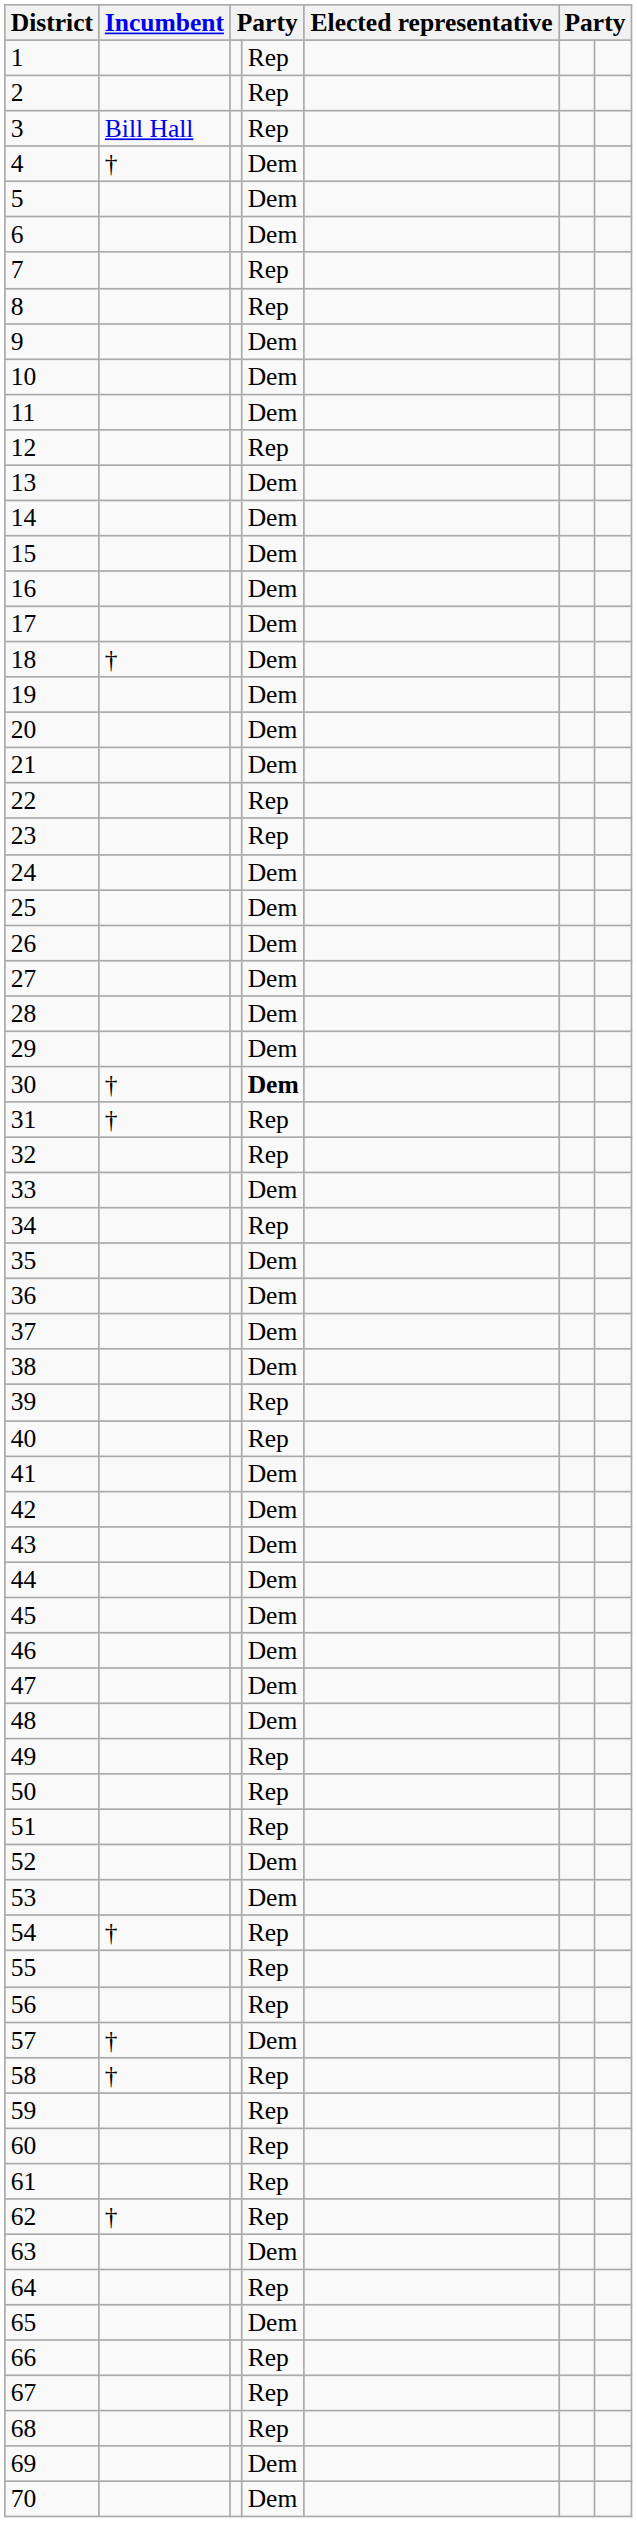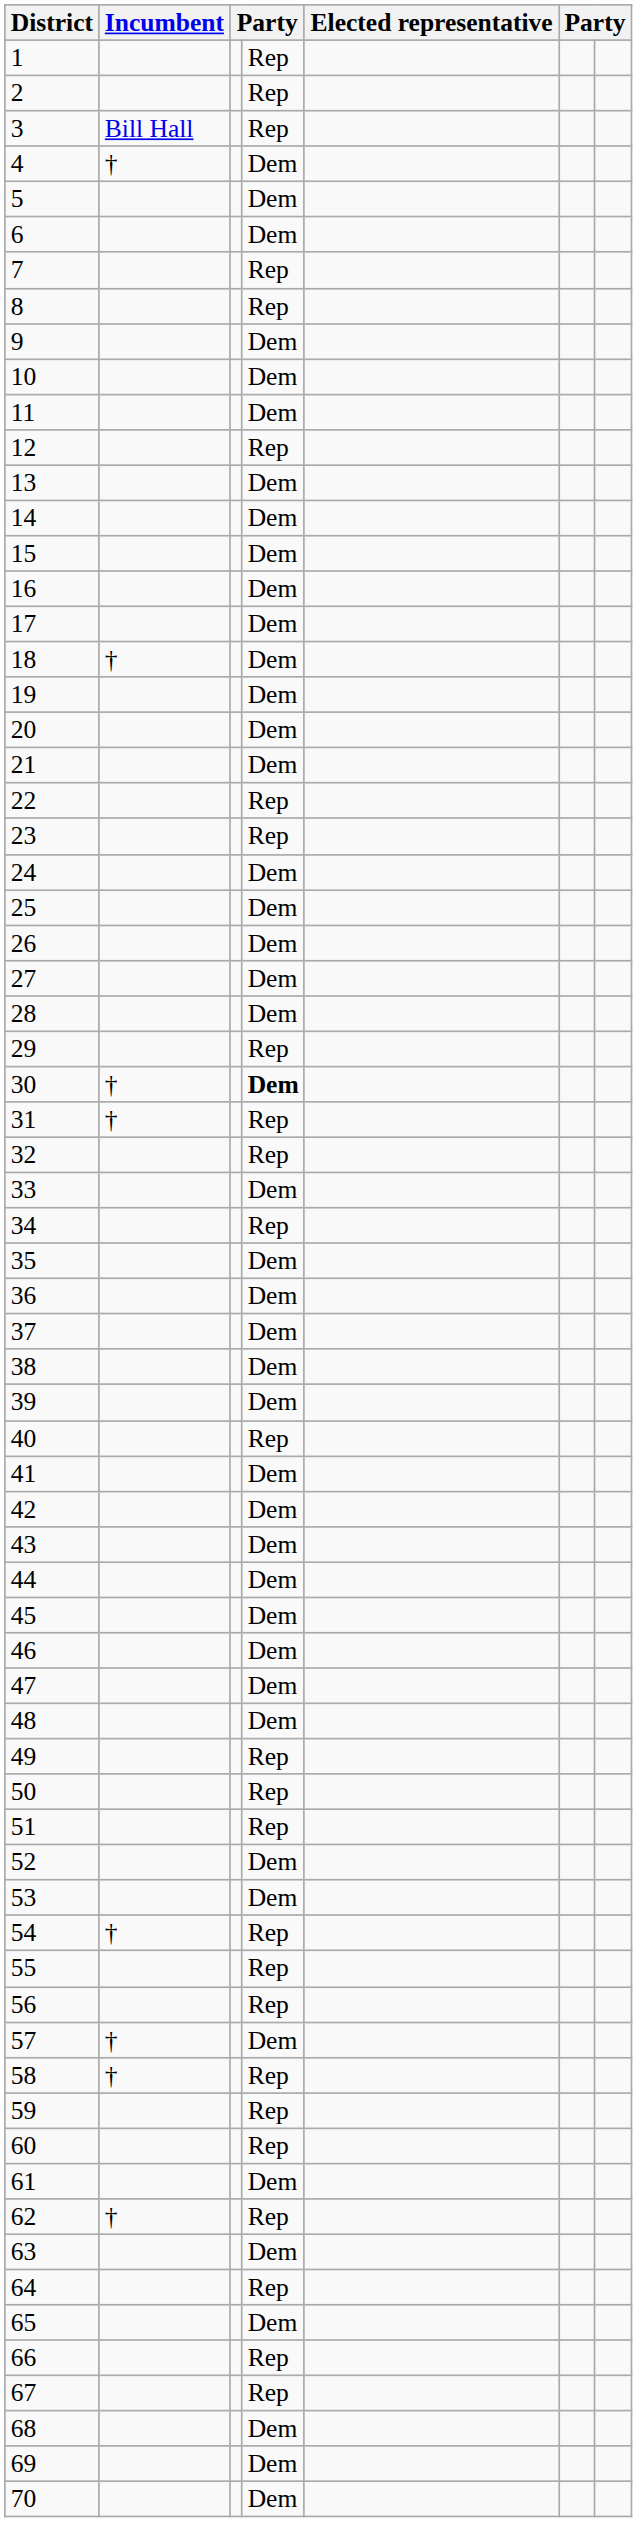(272, 1048) Dem -> (268, 1048) Rep
(268, 1402) Rep -> (272, 1402) Dem
(268, 2180) Rep -> (272, 2180) Dem
(268, 2428) Rep -> (272, 2428) Dem
